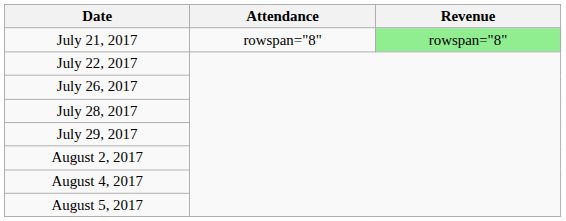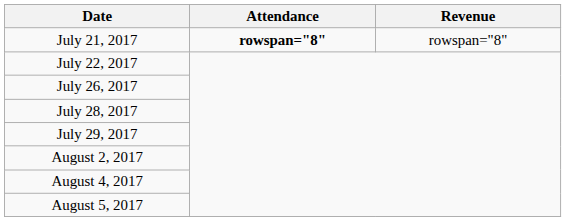(283, 39) normal -> (283, 39) bold
(468, 39) lightgreen background -> (468, 39) no background
